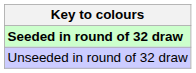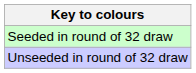(95, 36) bold -> (90, 36) normal
